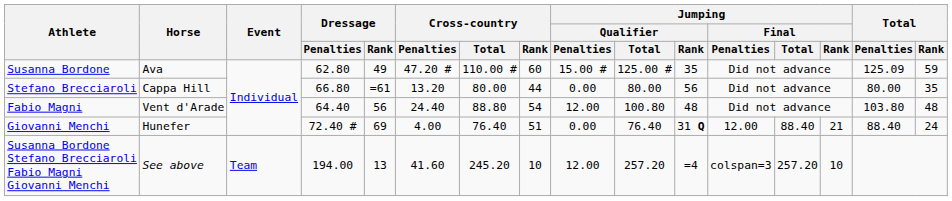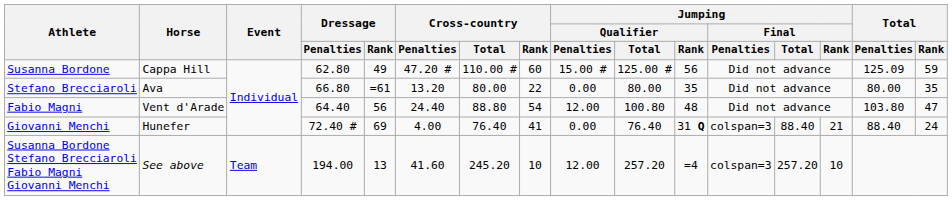(153, 69) Ava -> (177, 69) Cappa Hill
(691, 69) 35 -> (691, 69) 56
(177, 88) Cappa Hill -> (153, 88) Ava
(535, 88) 44 -> (535, 88) 22
(691, 88) 56 -> (691, 88) 35
(931, 107) 48 -> (931, 107) 47
(535, 126) 51 -> (535, 126) 41
(741, 126) 12.00 -> (741, 126) colspan=3
